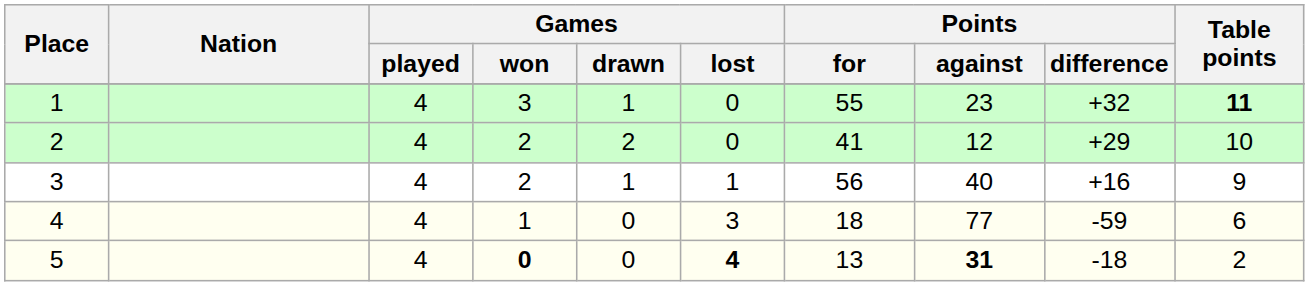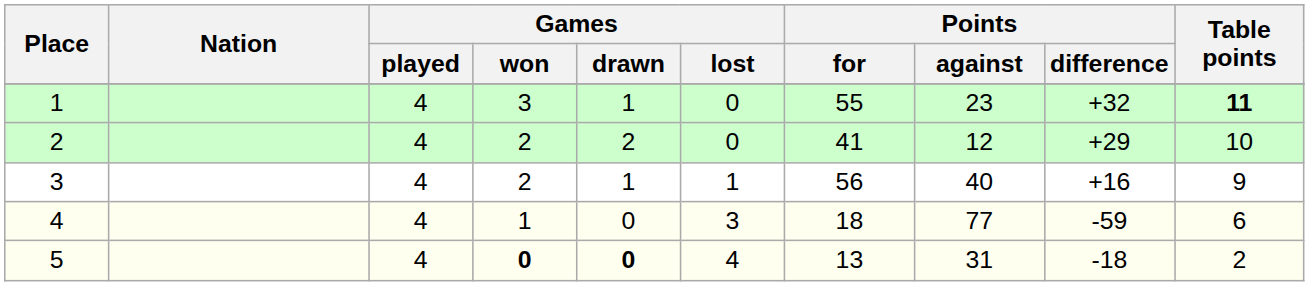(629, 260) normal -> (629, 260) bold
(732, 260) bold -> (732, 260) normal
(979, 260) bold -> (979, 260) normal
